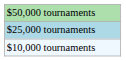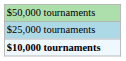(51, 47) normal -> (54, 47) bold
